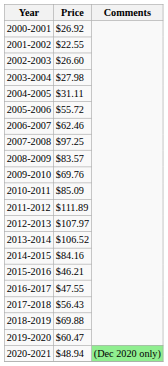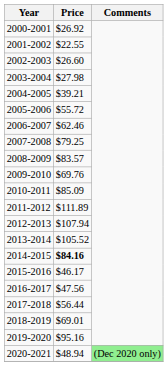(70, 93) $31.11 -> (70, 93) $39.21
(70, 142) $97.25 -> (70, 142) $79.25
(72, 223) $107.97 -> (72, 223) $107.94
(72, 239) $106.52 -> (72, 239) $105.52
(70, 256) normal -> (70, 256) bold
(70, 272) $46.21 -> (70, 272) $46.17
(70, 288) $47.55 -> (70, 288) $47.56
(70, 304) $56.43 -> (70, 304) $56.44
(70, 321) $69.88 -> (70, 321) $69.01
(70, 337) $60.47 -> (70, 337) $95.16
